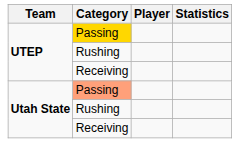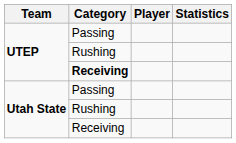(97, 33) gold background -> (93, 33) no background
(102, 71) normal -> (100, 71) bold
(97, 90) lightsalmon background -> (93, 90) no background
